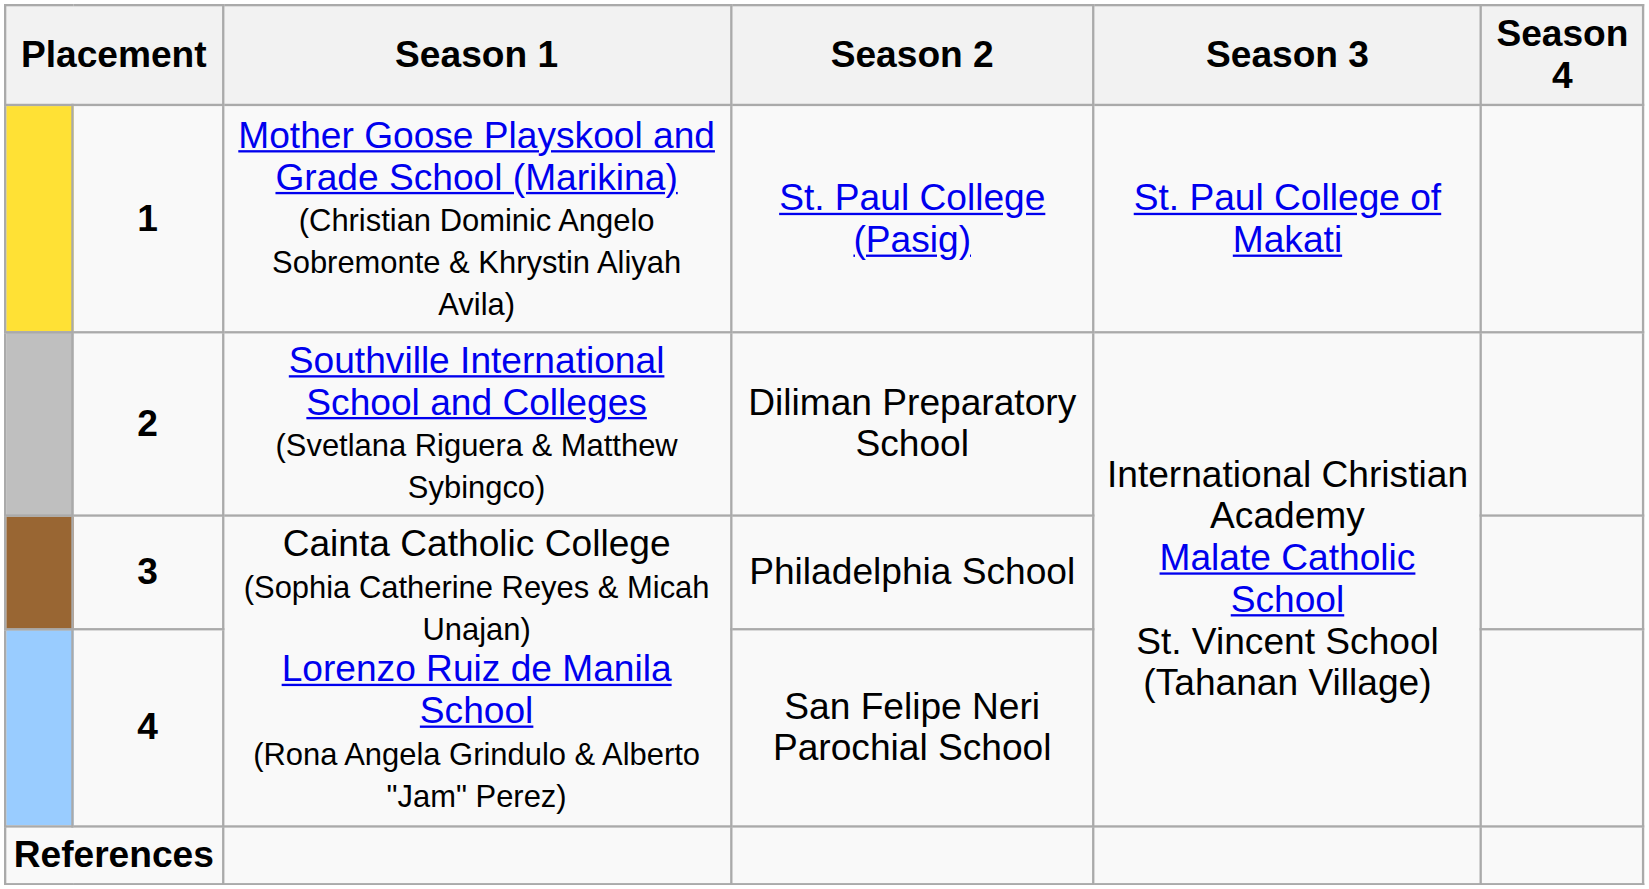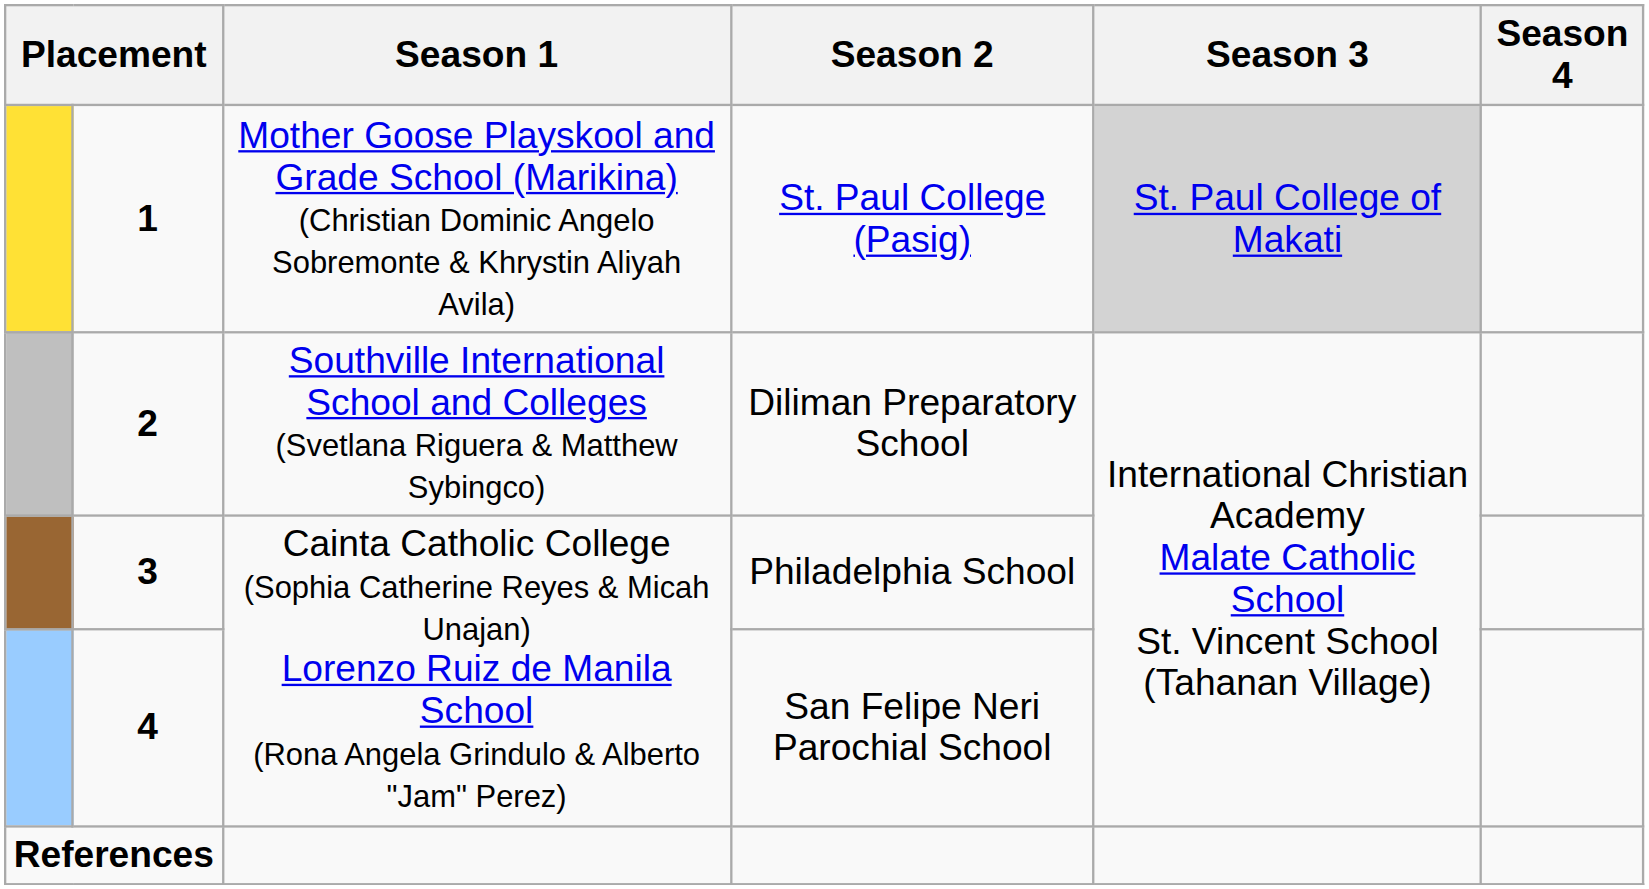(1287, 218) no background -> (1287, 218) lightgrey background
